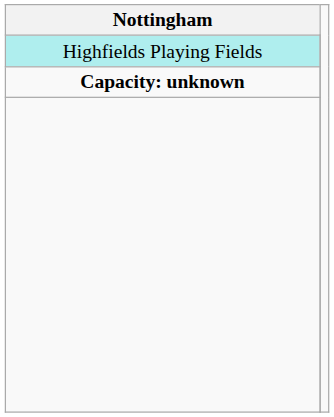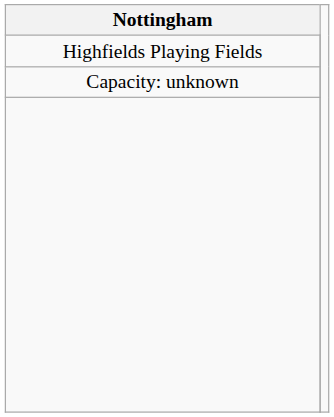(163, 50) paleturquoise background -> (163, 50) no background
(163, 81) bold -> (163, 81) normal
